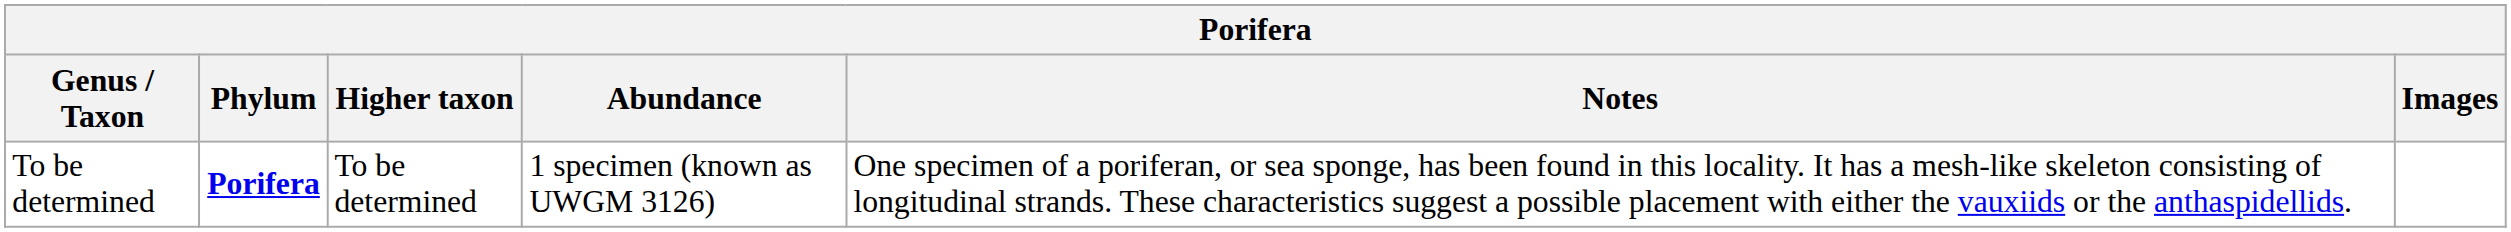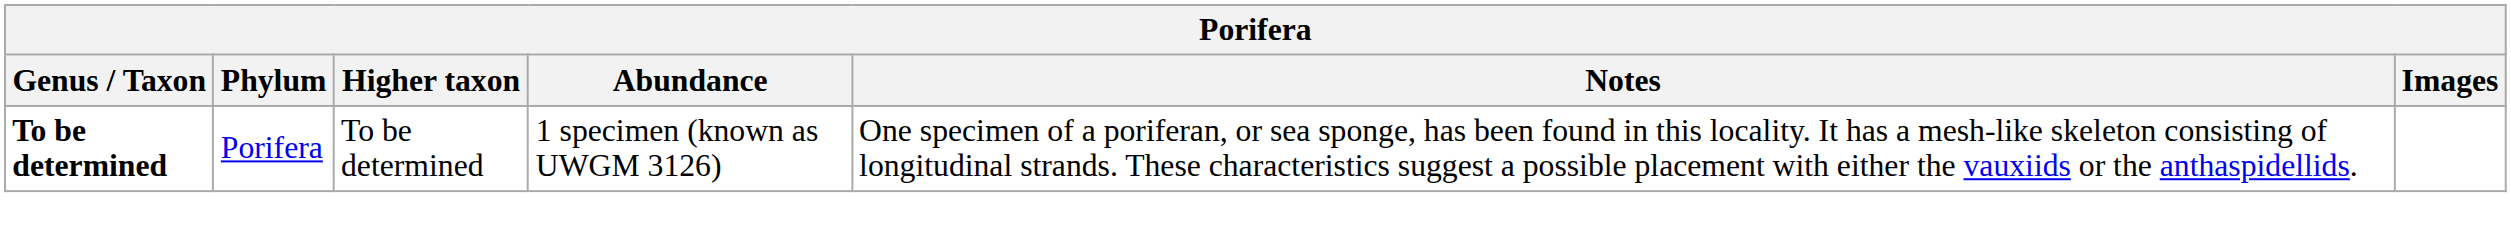(84, 183) normal -> (90, 147) bold
(264, 183) bold -> (272, 147) normal
